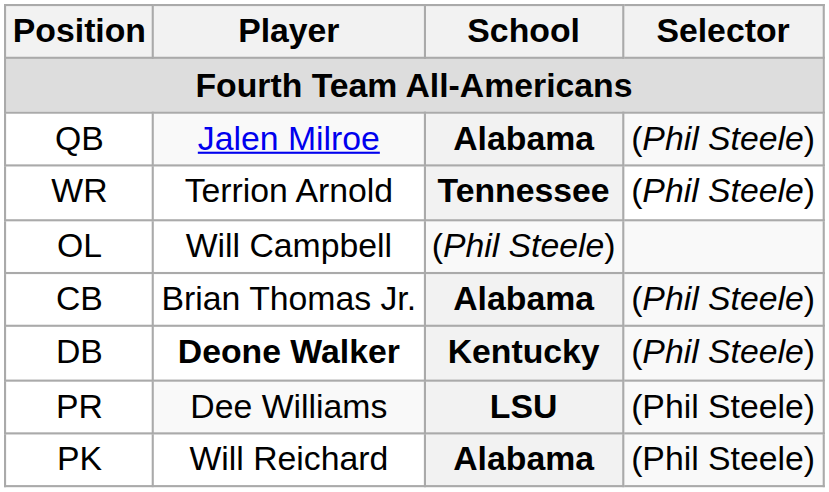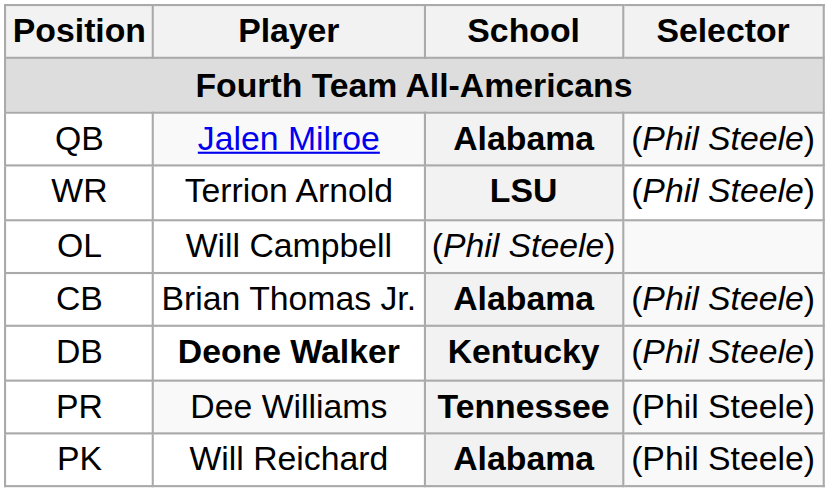(524, 191) Tennessee -> (524, 191) LSU
(524, 406) LSU -> (524, 406) Tennessee
